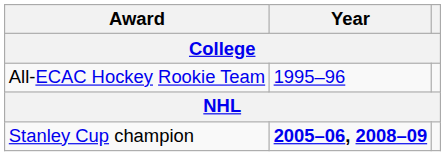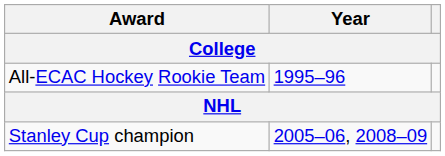(350, 135) bold -> (350, 135) normal
